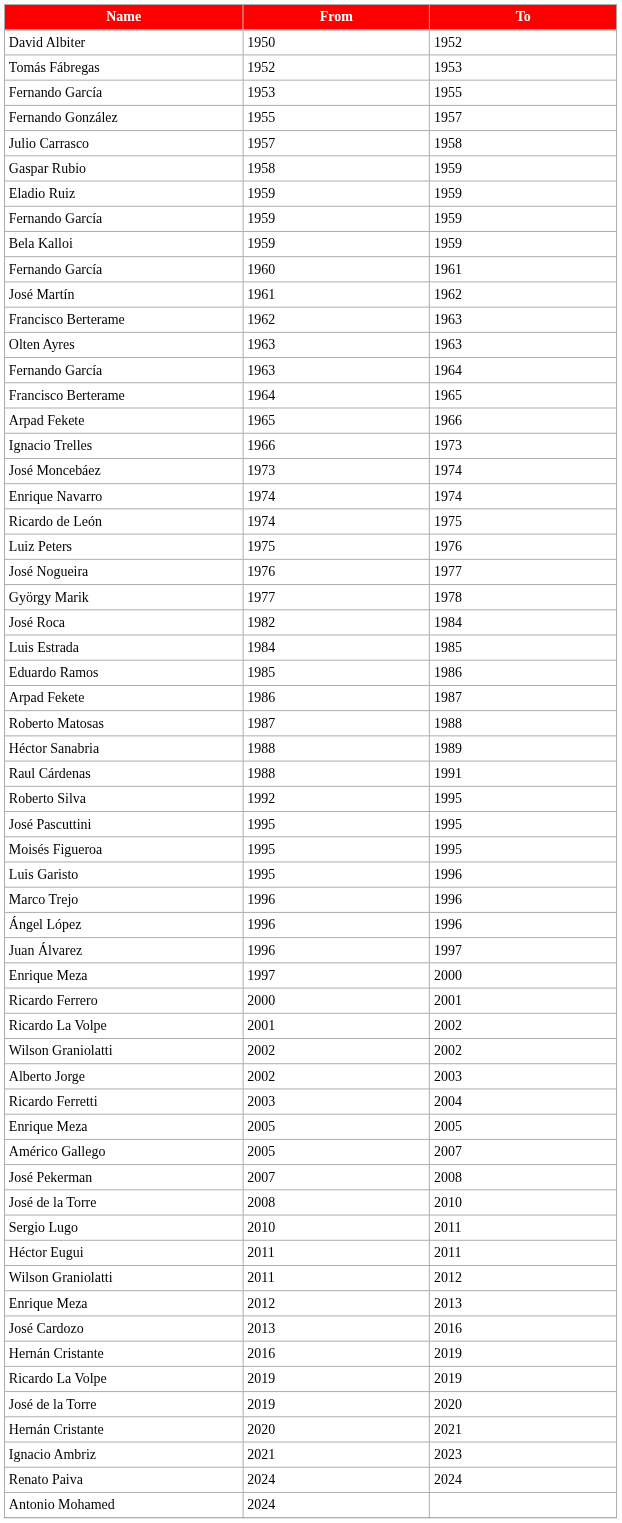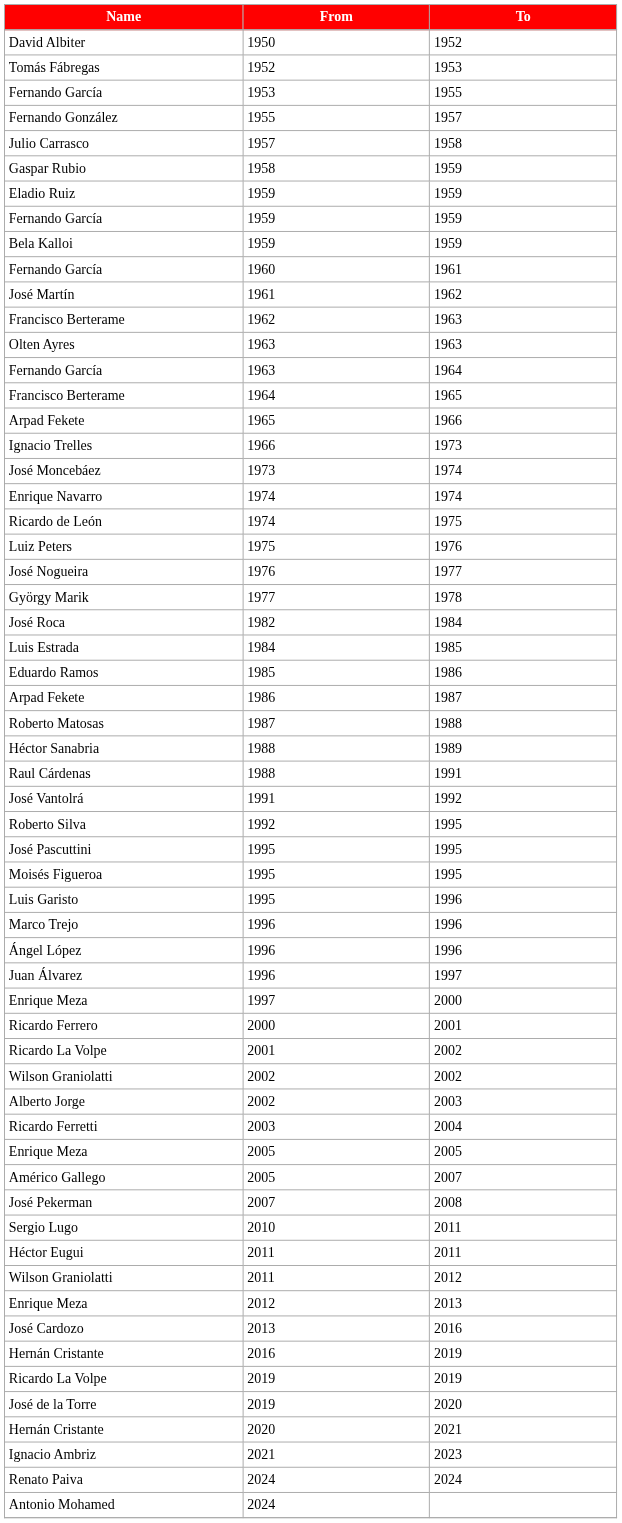+ row: (46, 798)
- row: (53, 1202)
